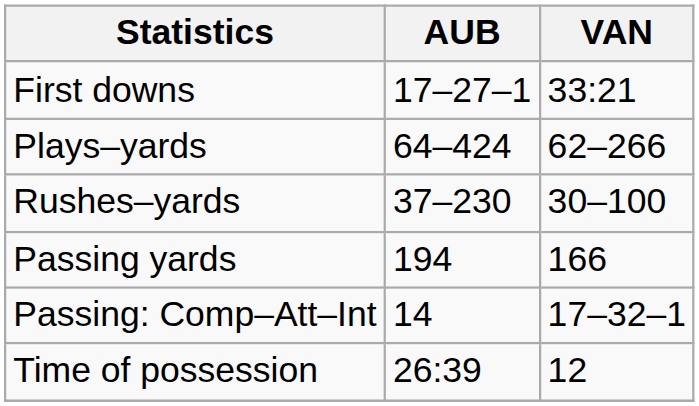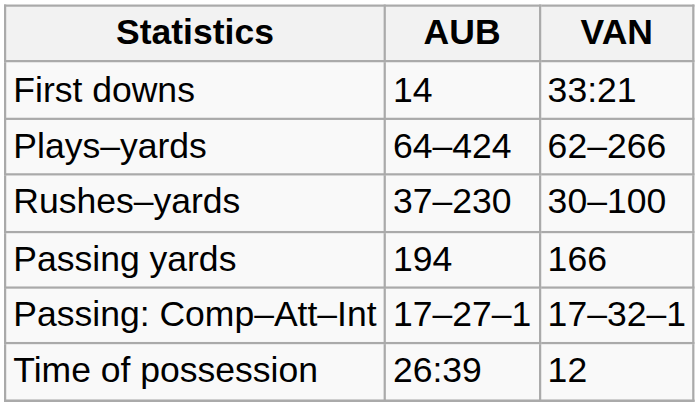(462, 89) 17–27–1 -> (413, 89) 14
(413, 314) 14 -> (462, 314) 17–27–1
